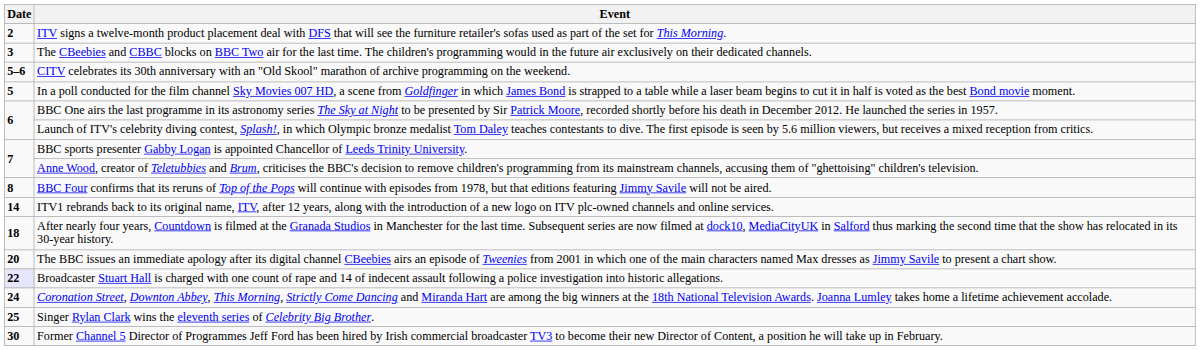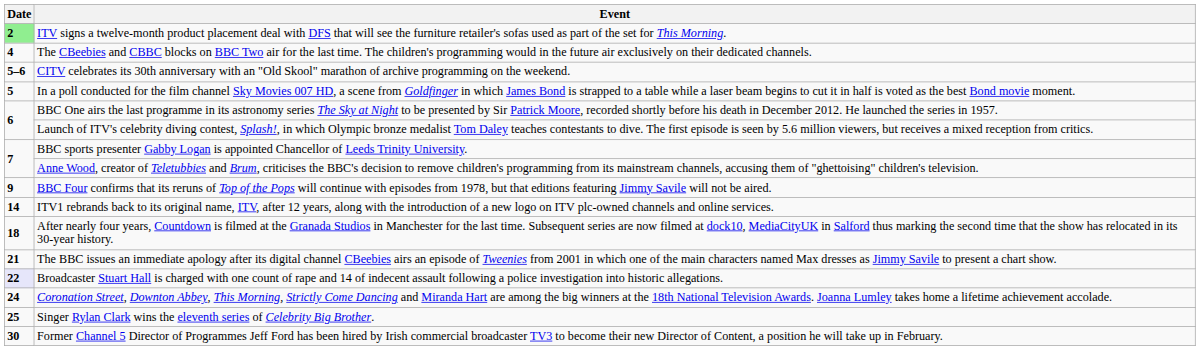(10, 33) no background -> (10, 33) lightgreen background
(10, 52) 3 -> (10, 52) 4
(10, 187) 8 -> (10, 187) 9
(13, 259) 20 -> (13, 259) 21
